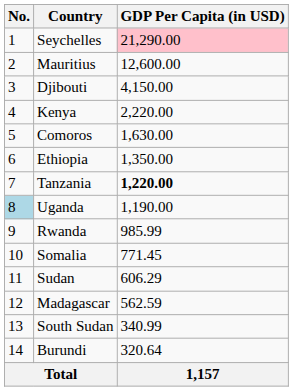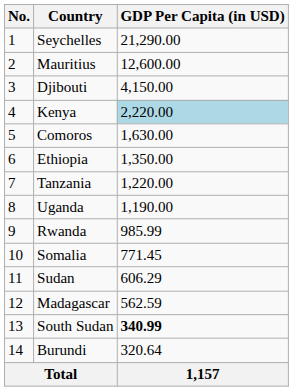(150, 40) pink background -> (150, 40) no background
(147, 111) no background -> (147, 111) lightblue background
(147, 183) bold -> (147, 183) normal
(12, 207) lightblue background -> (12, 207) no background
(141, 326) normal -> (141, 326) bold
